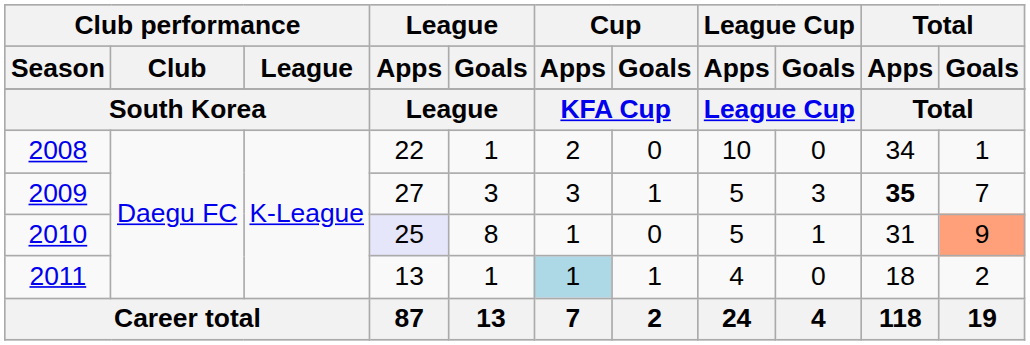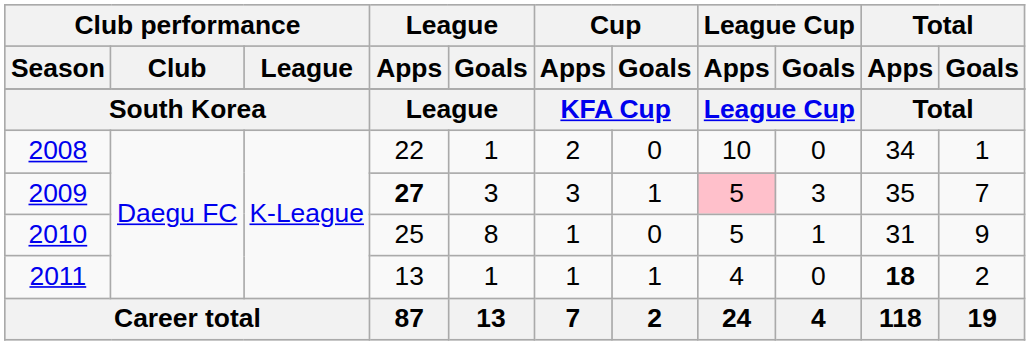(409, 192) normal -> (409, 192) bold
(737, 192) no background -> (737, 192) pink background
(900, 192) bold -> (900, 192) normal
(409, 234) lavender background -> (409, 234) no background
(982, 234) lightsalmon background -> (982, 234) no background
(573, 276) lightblue background -> (573, 276) no background
(900, 276) normal -> (900, 276) bold
